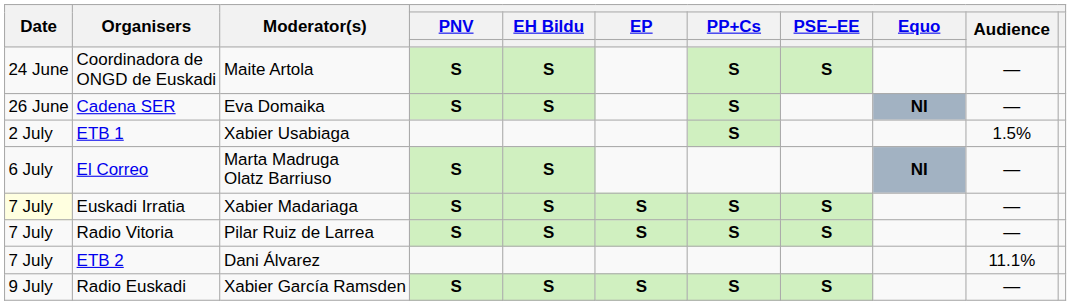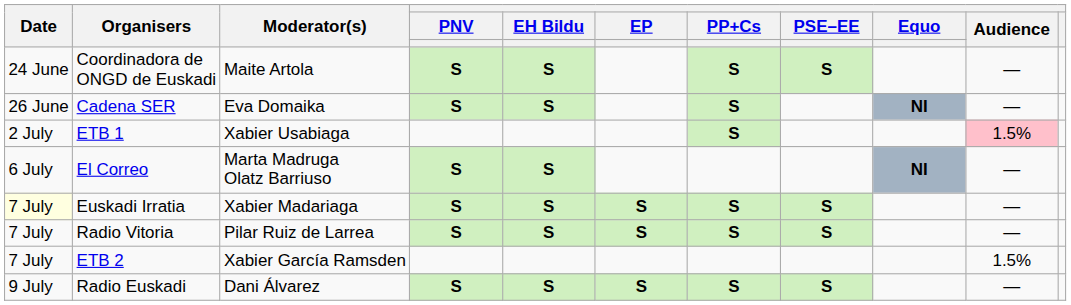(1012, 133) no background -> (1012, 133) pink background
(272, 260) Dani Álvarez -> (315, 260) Xabier García Ramsden
(1012, 260) 11.1% -> (1012, 260) 1.5%
(315, 286) Xabier García Ramsden -> (272, 286) Dani Álvarez
